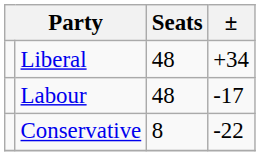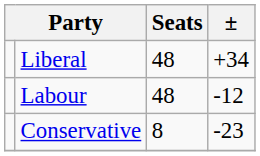(228, 95) -17 -> (228, 95) -12
(228, 131) -22 -> (228, 131) -23
